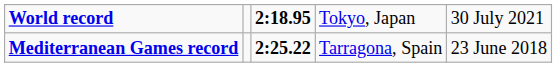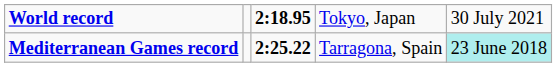(499, 47) no background -> (499, 47) paleturquoise background
